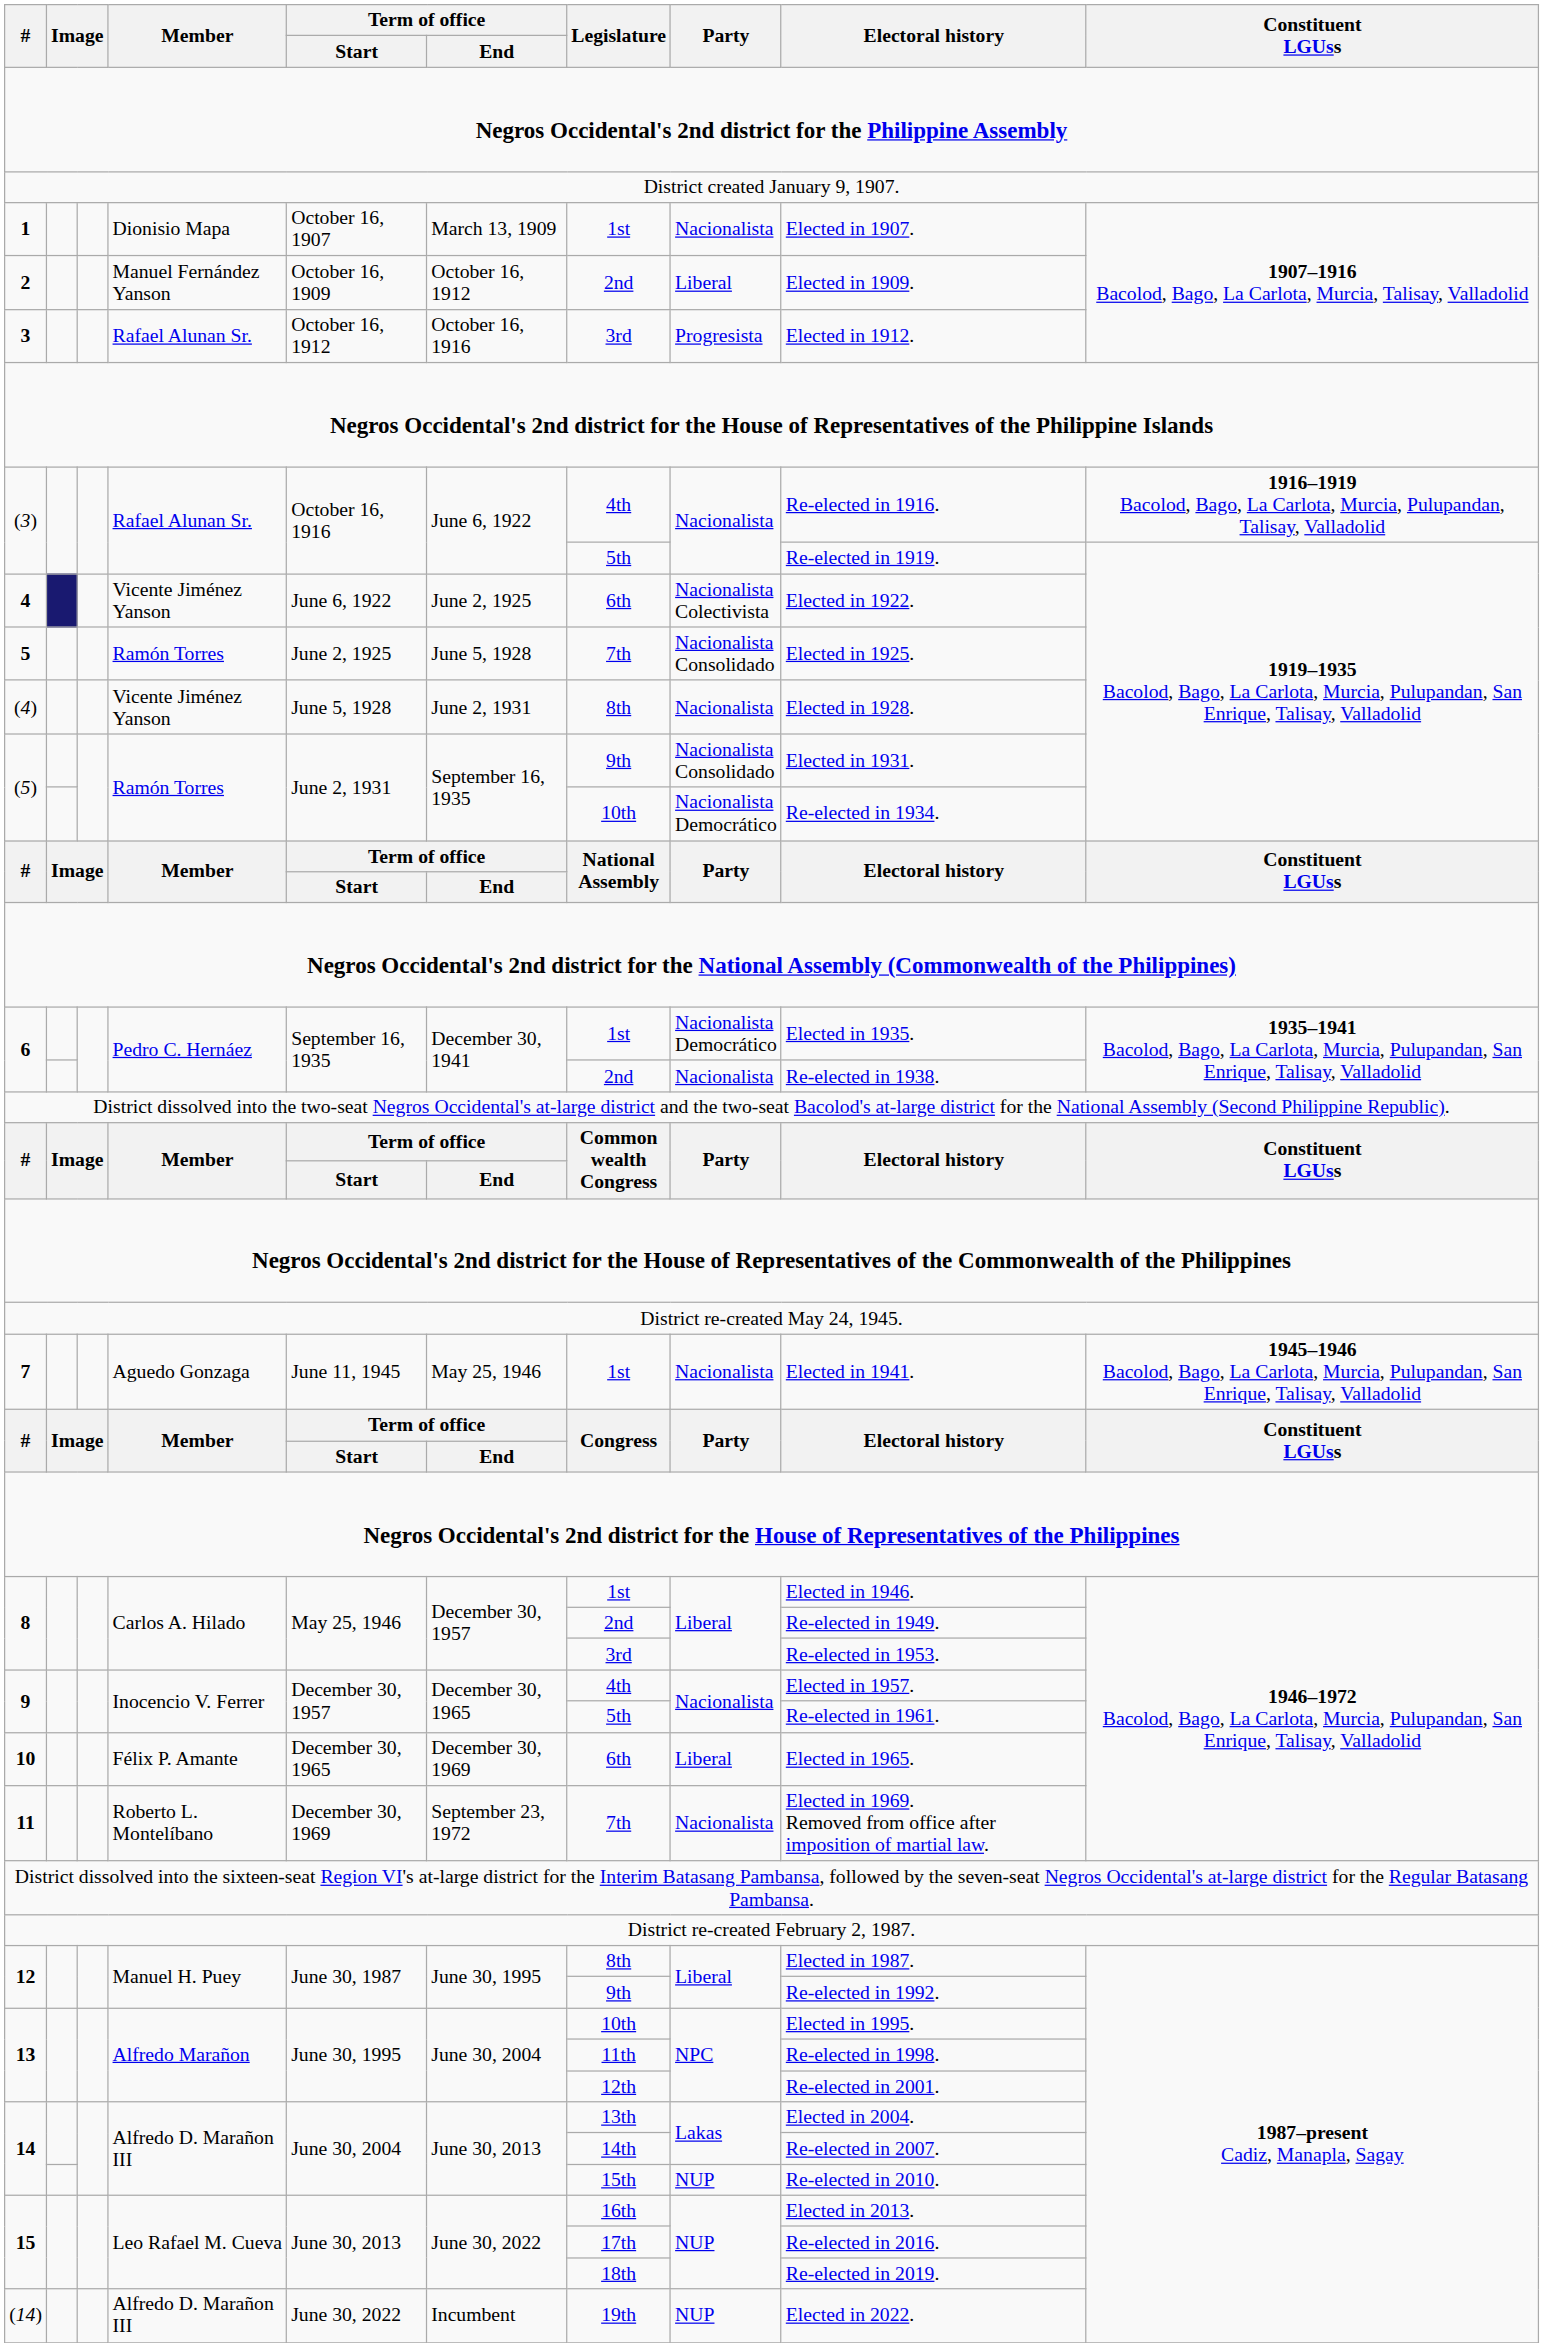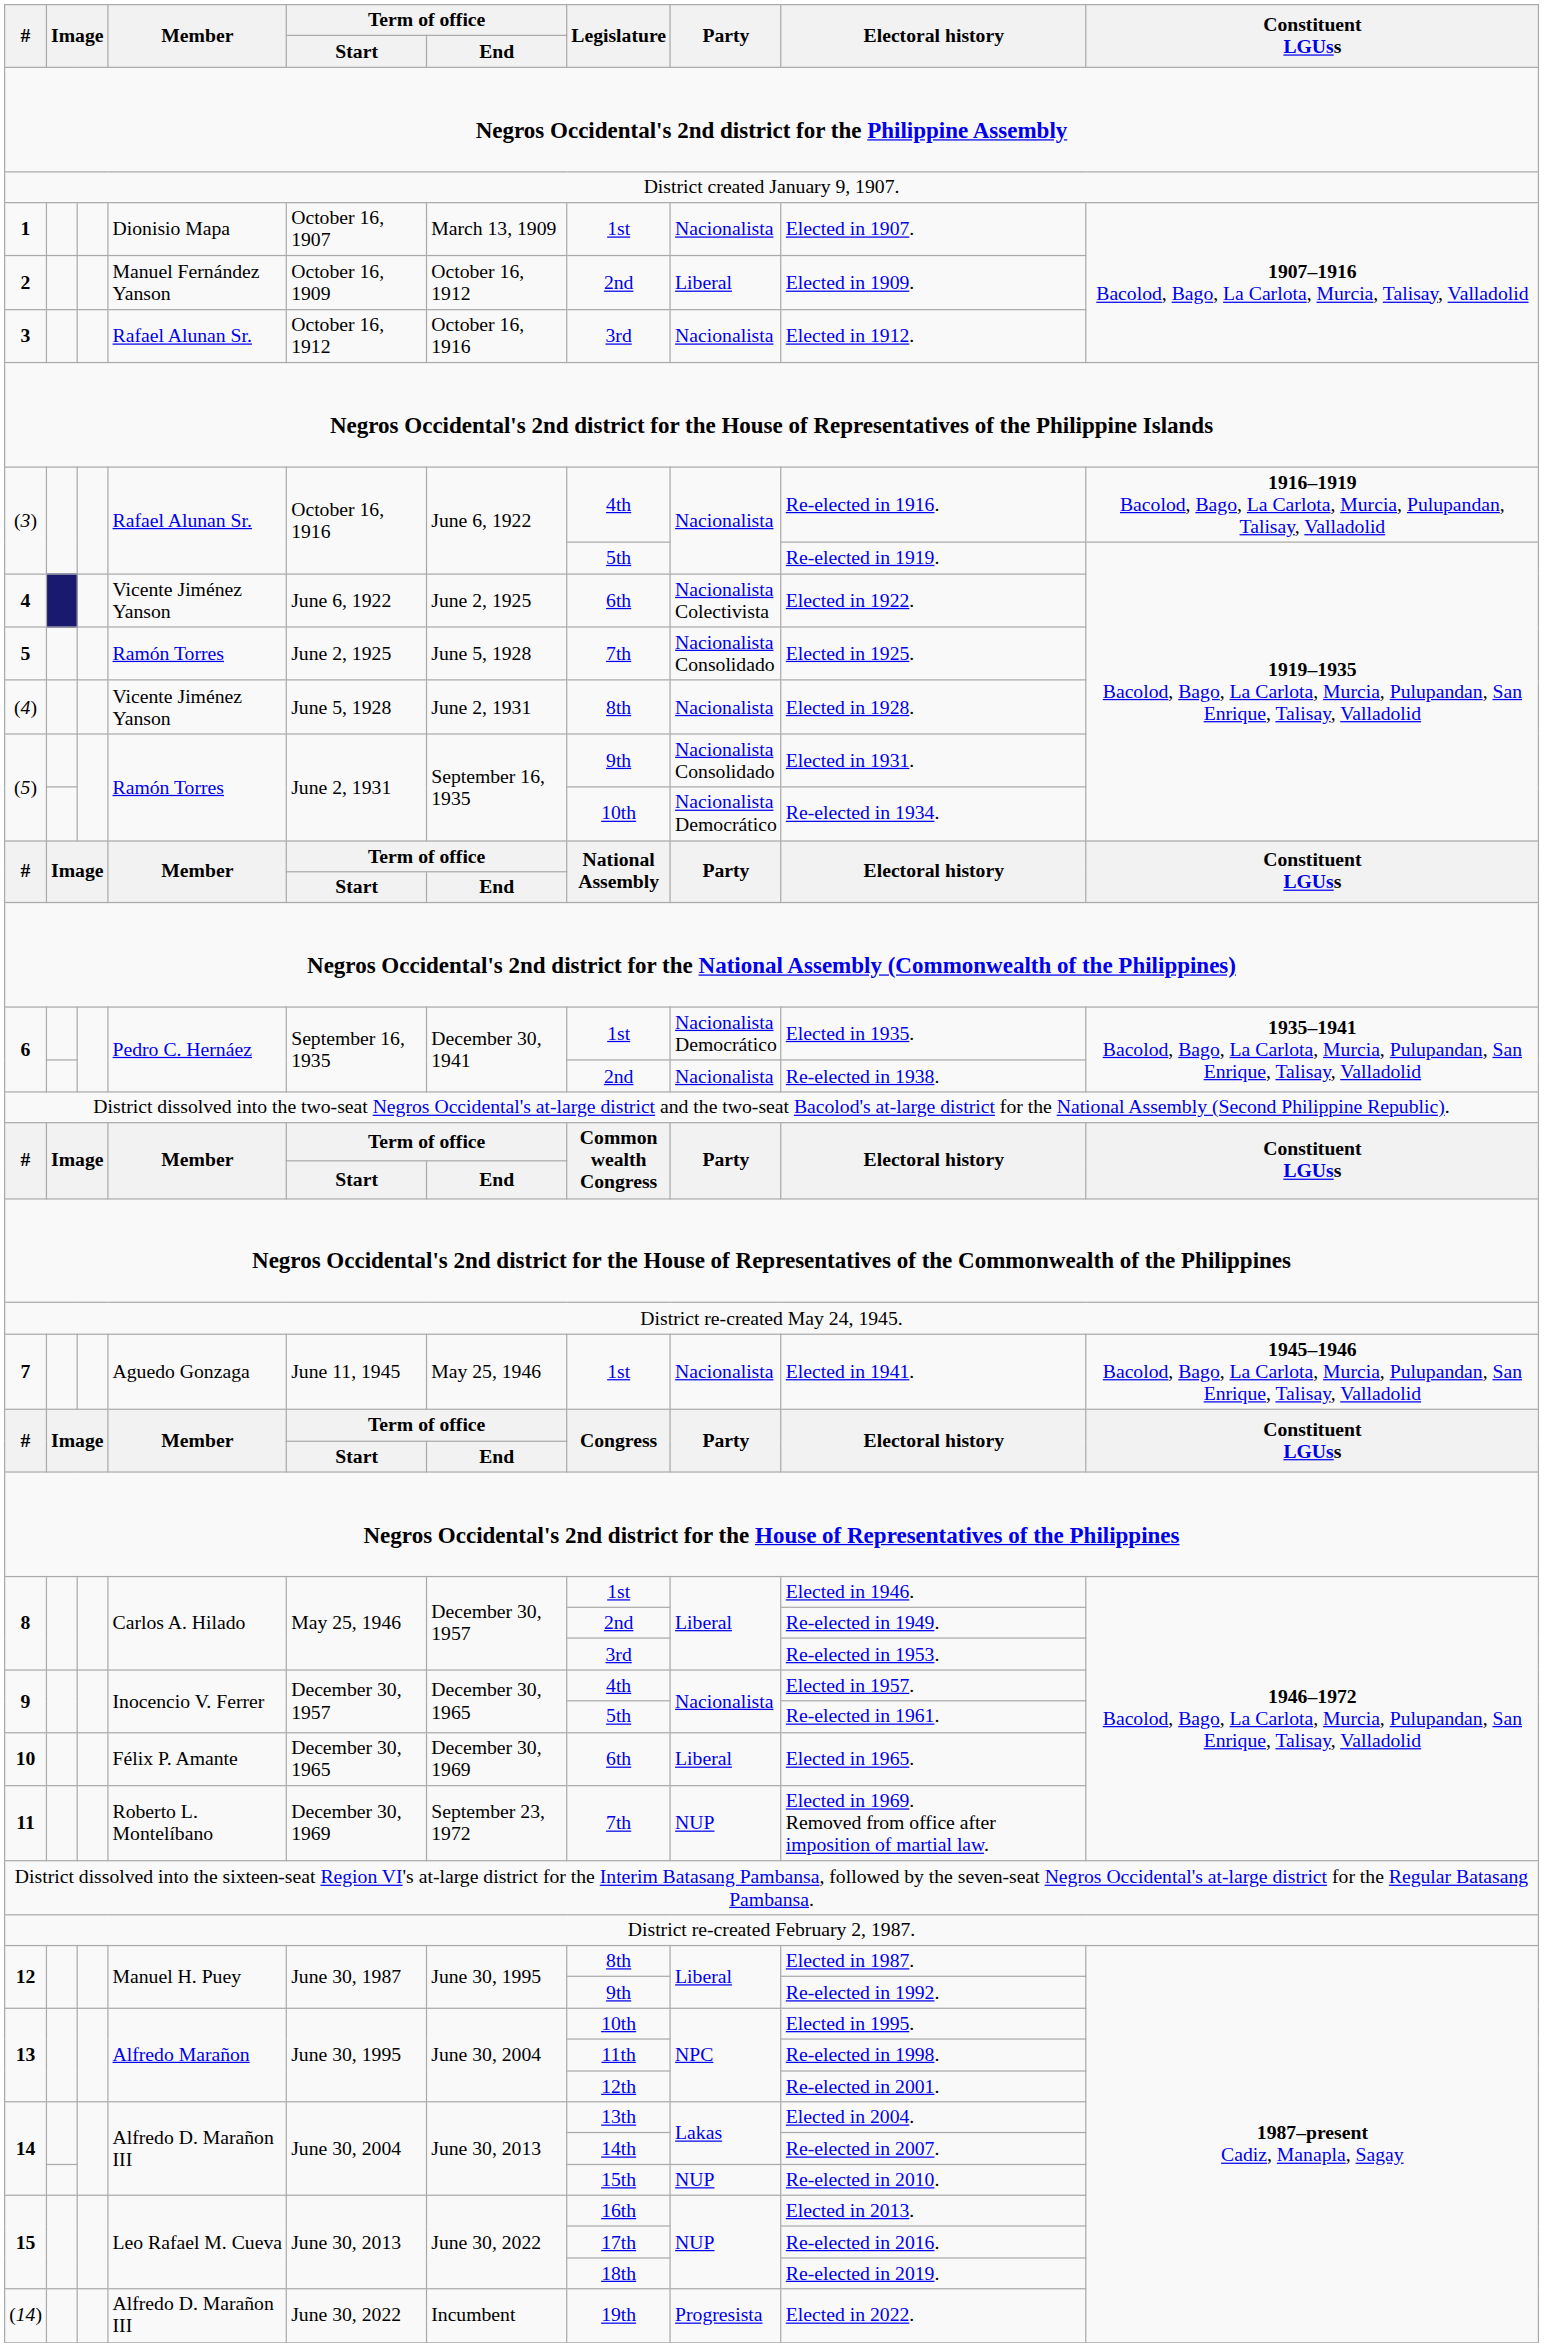(719, 335) Progresista -> (724, 335) Nacionalista
(724, 1823) Nacionalista -> (695, 1823) NUP
(695, 2315) NUP -> (719, 2315) Progresista
